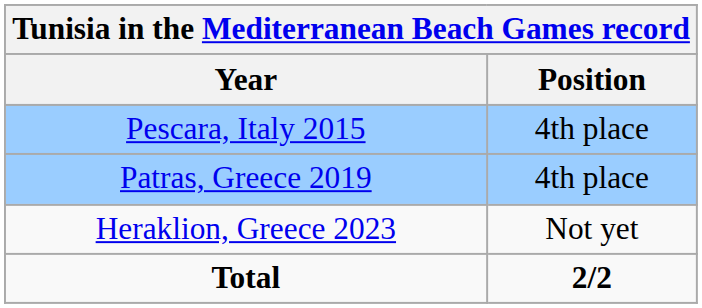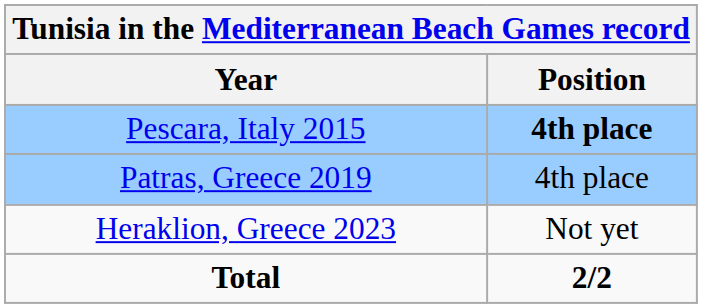(592, 128) normal -> (592, 128) bold
